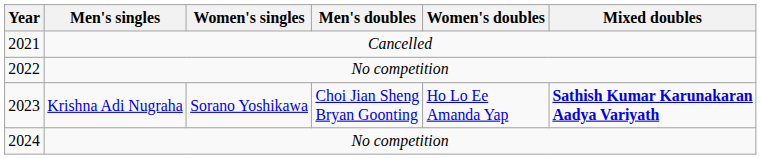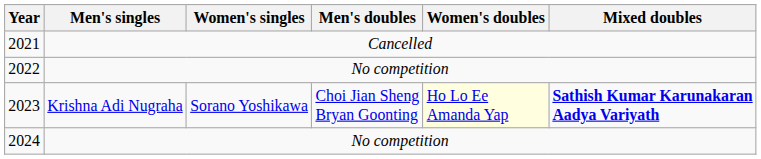(468, 105) no background -> (468, 105) lightyellow background
